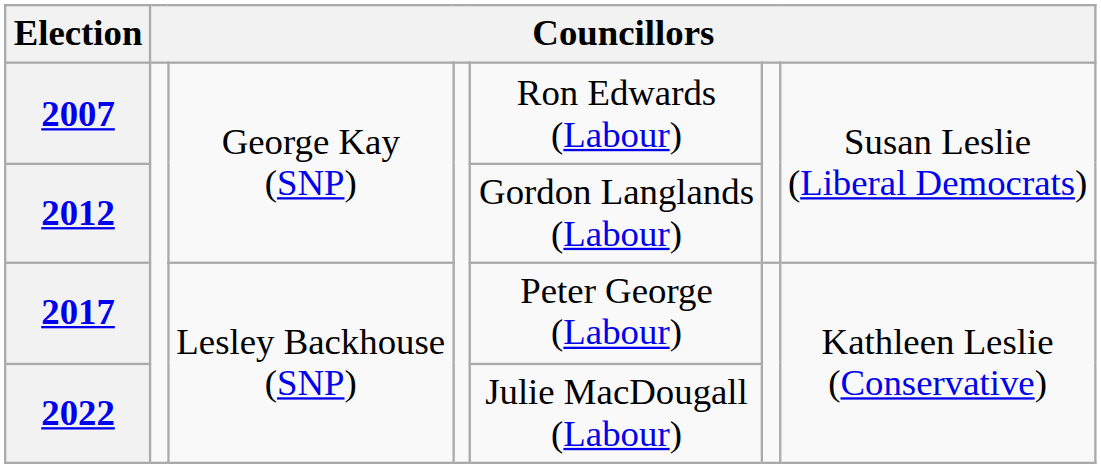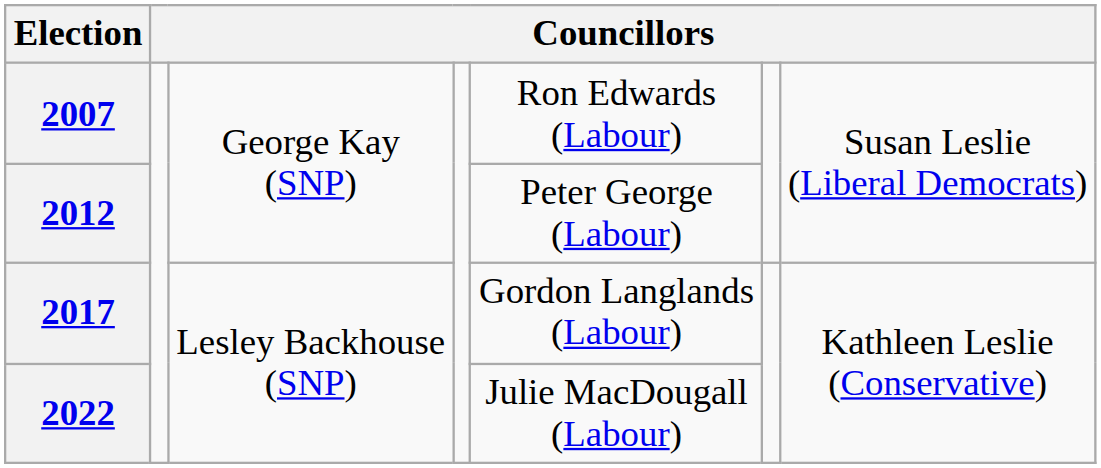(617, 212) Gordon Langlands (Labour) -> (617, 212) Peter George (Labour)
(617, 312) Peter George (Labour) -> (617, 312) Gordon Langlands (Labour)
